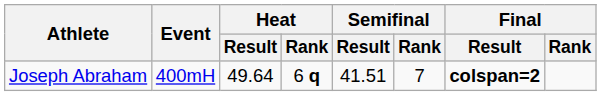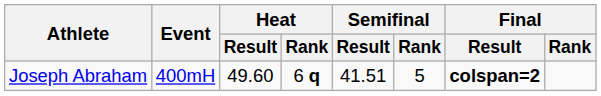(250, 76) 49.64 -> (250, 76) 49.60
(420, 76) 7 -> (420, 76) 5
